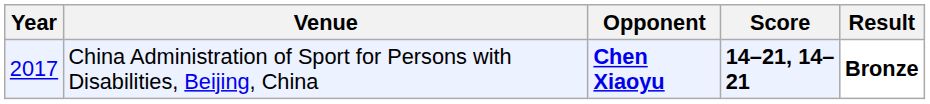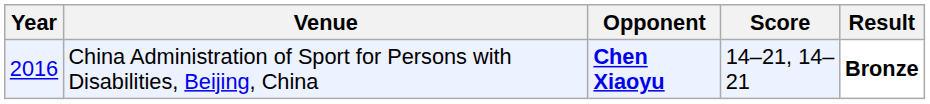(34, 69) 2017 -> (34, 69) 2016
(780, 69) bold -> (780, 69) normal
